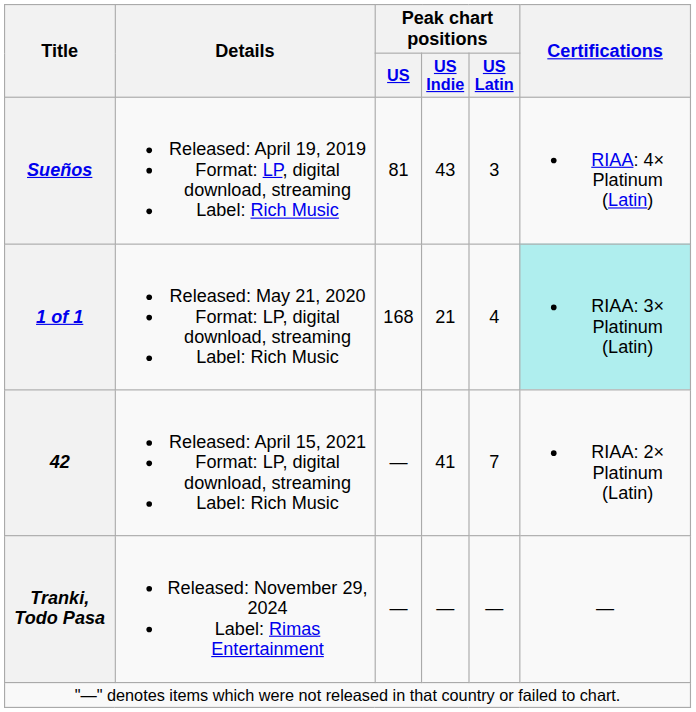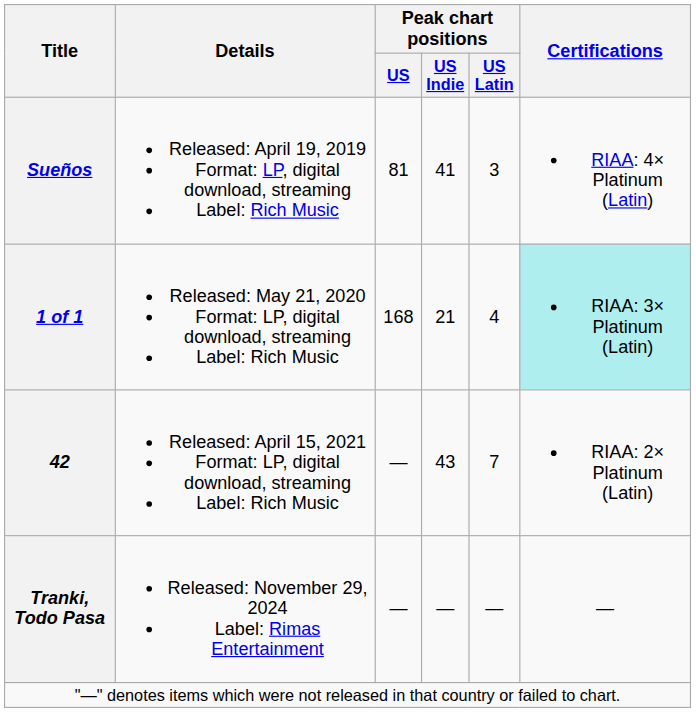(445, 170) 43 -> (445, 170) 41
(445, 462) 41 -> (445, 462) 43
